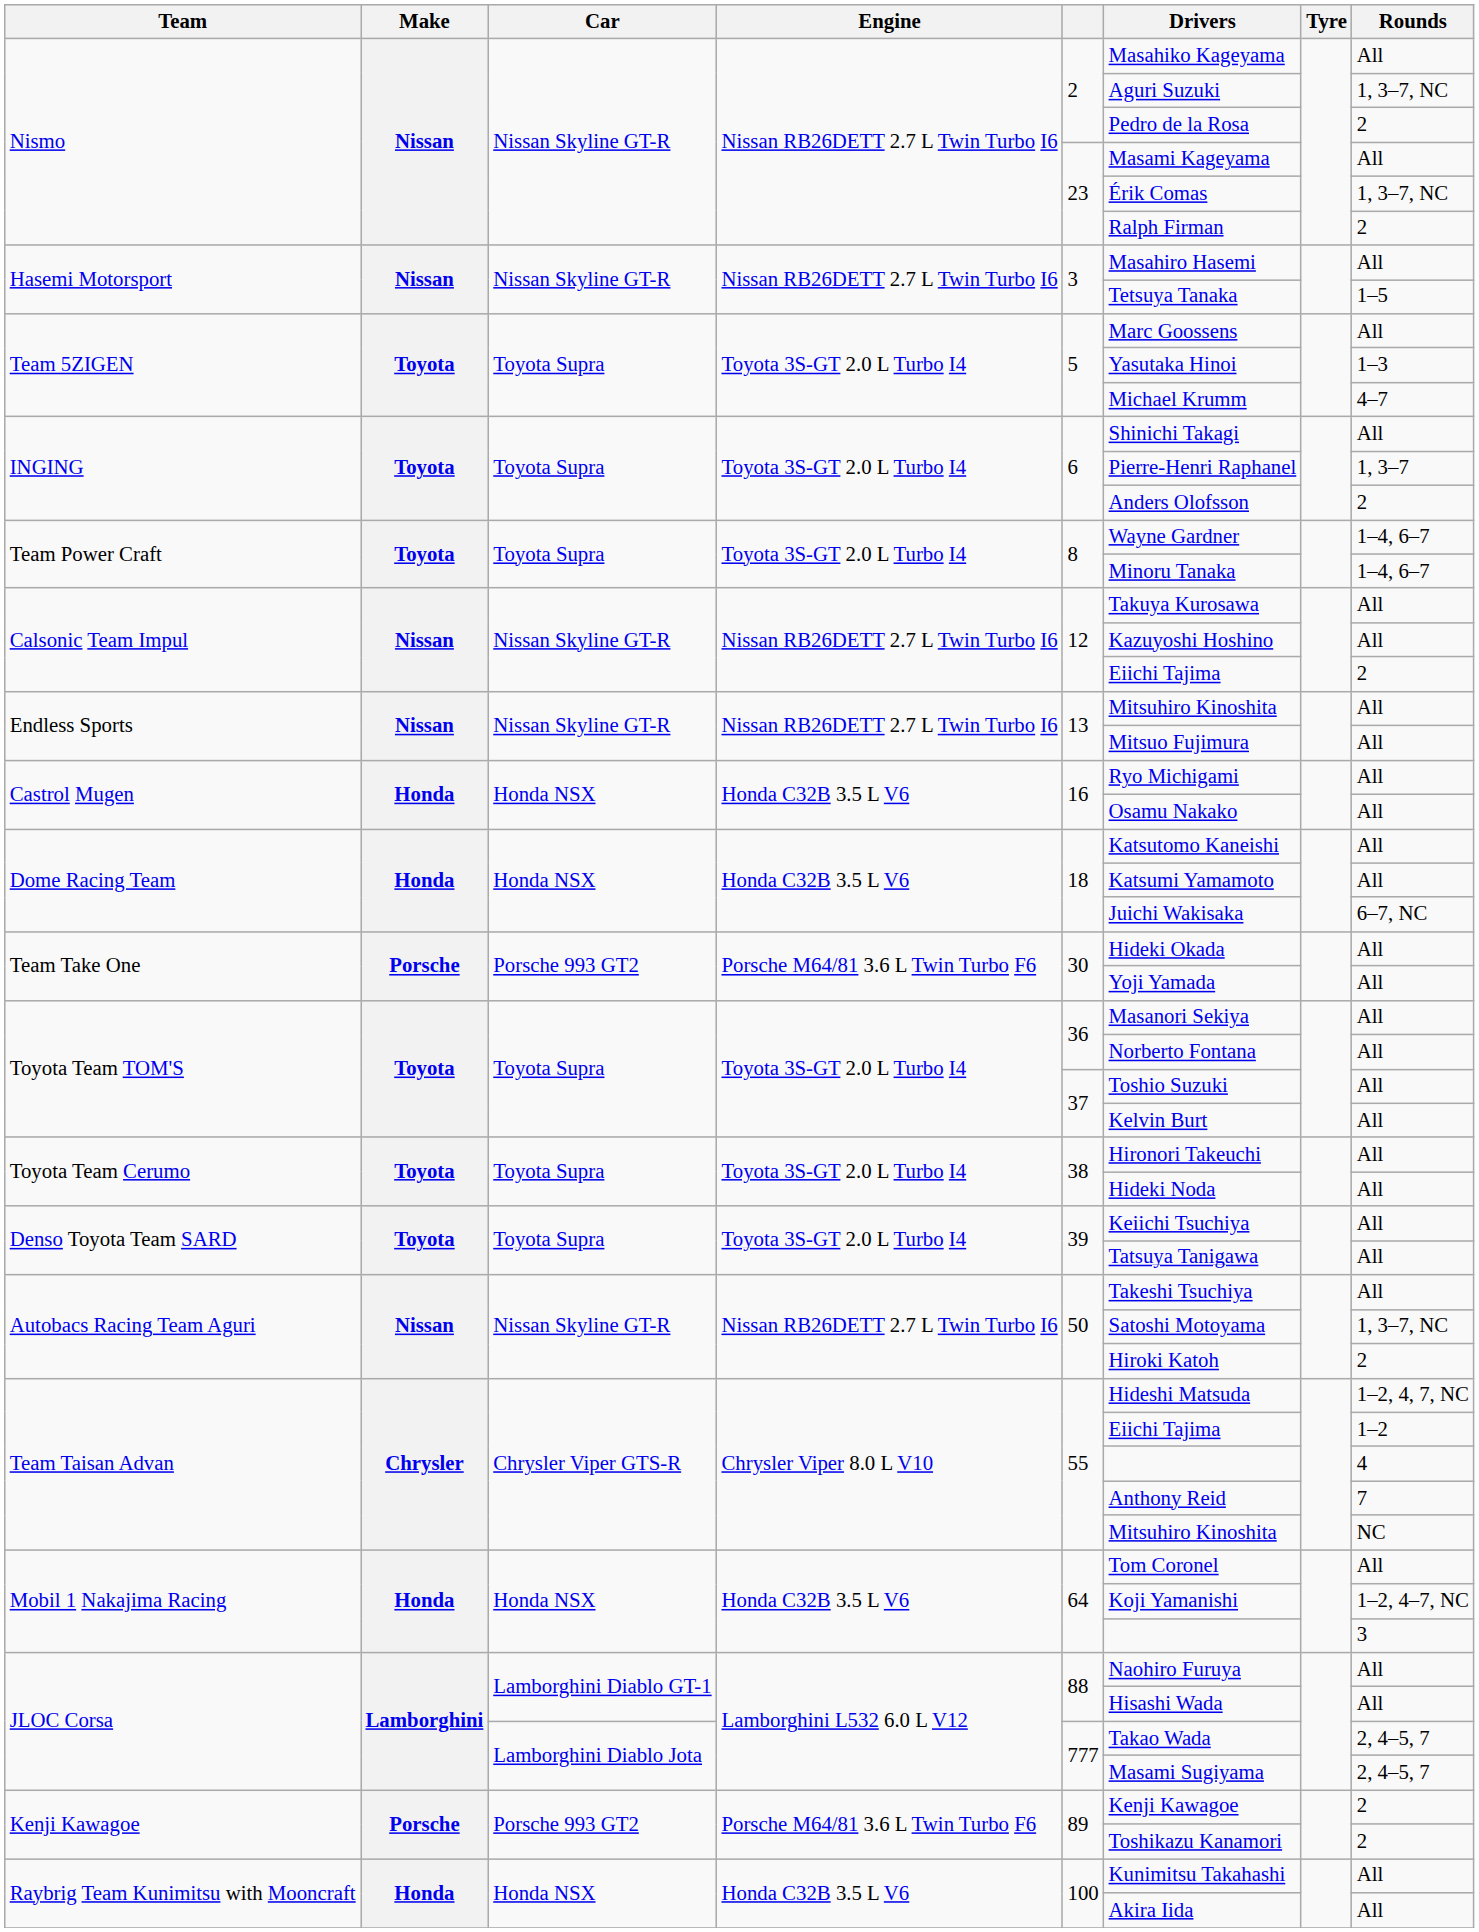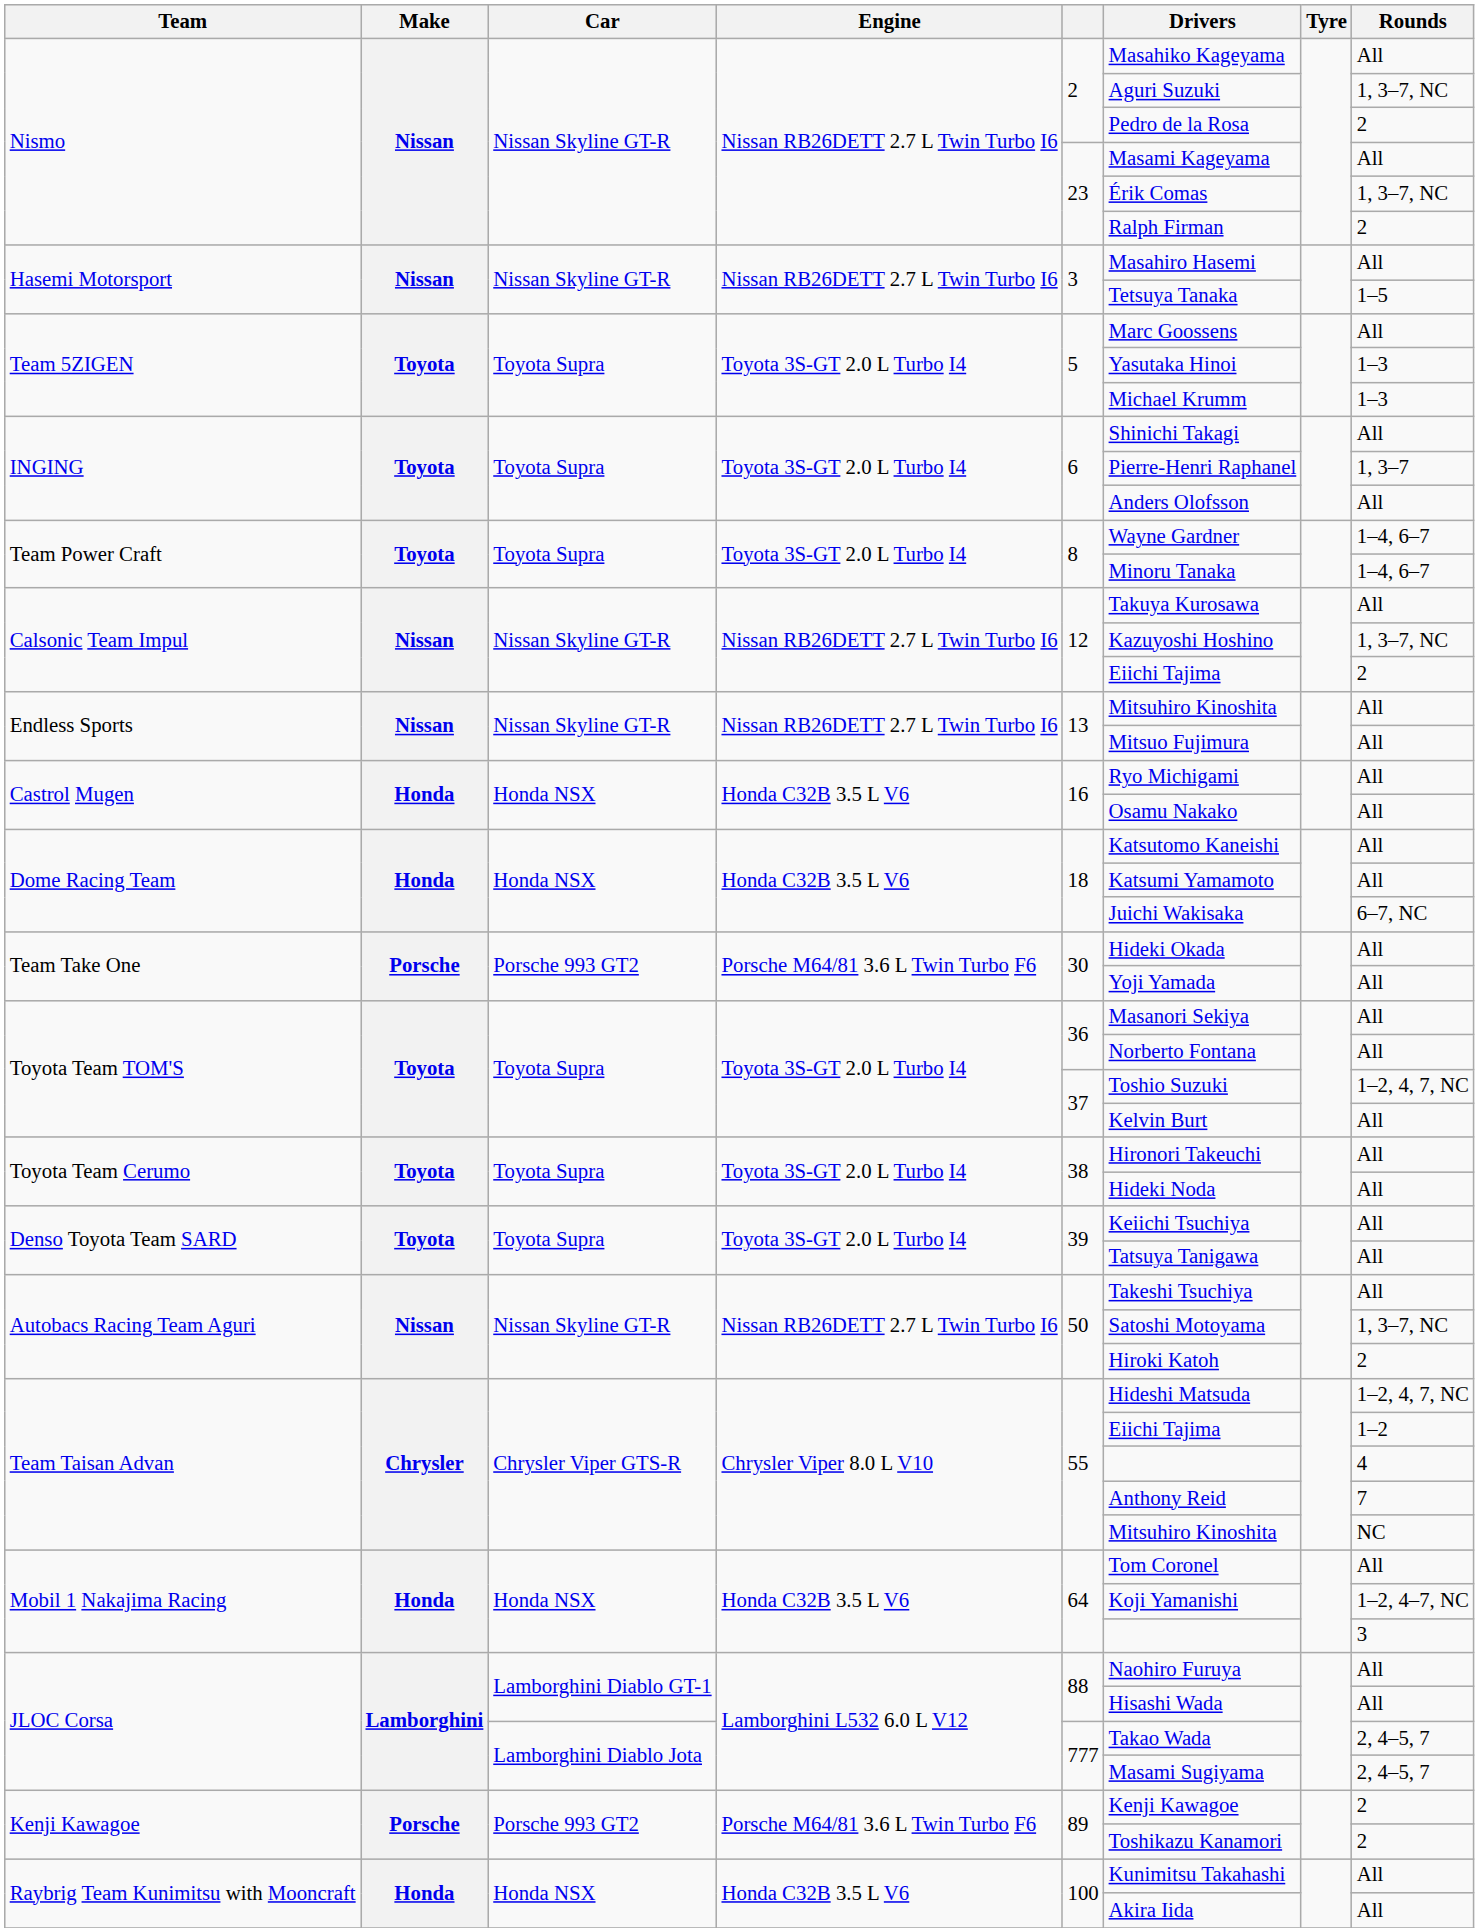(1372, 398) 4–7 -> (1372, 398) 1–3
(1362, 501) 2 -> (1370, 501) All
(1370, 639) All -> (1402, 639) 1, 3–7, NC
(1370, 1085) All -> (1413, 1085) 1–2, 4, 7, NC
